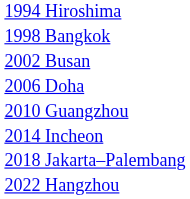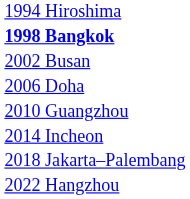(57, 36) normal -> (59, 36) bold
